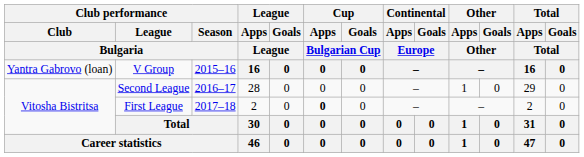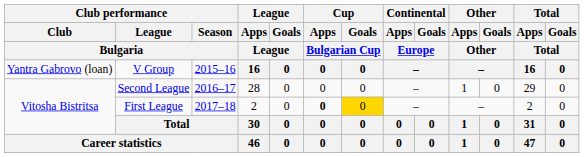(363, 106) no background -> (363, 106) gold background
